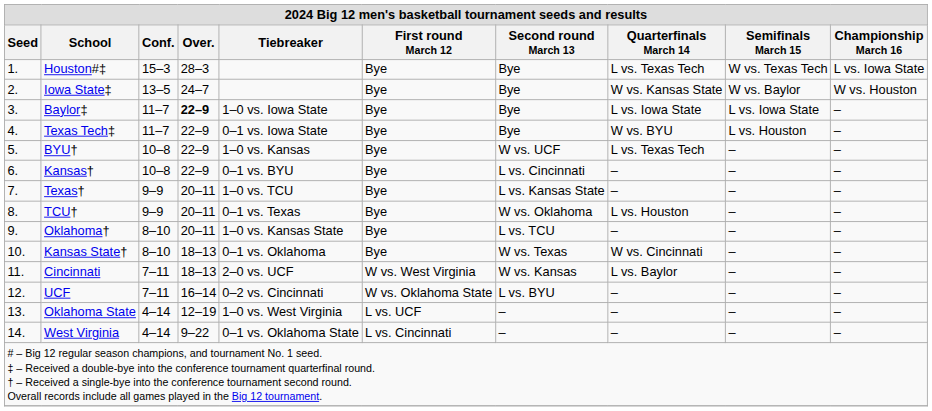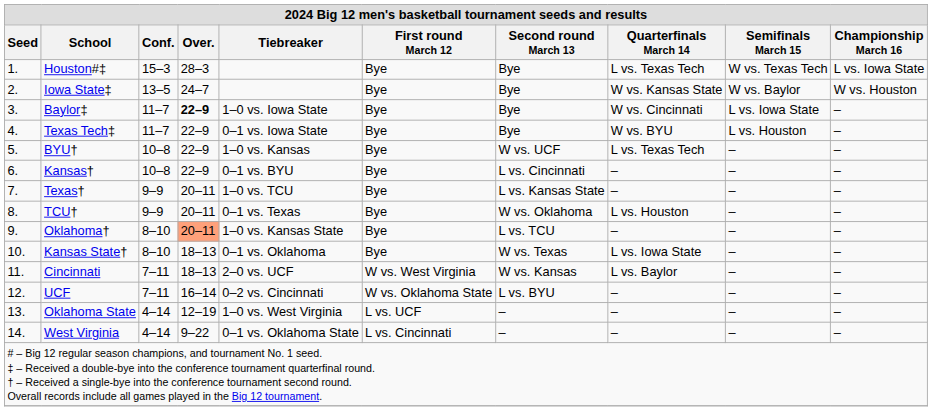(656, 110) L vs. Iowa State -> (657, 110) W vs. Cincinnati
(198, 232) no background -> (198, 232) lightsalmon background
(657, 252) W vs. Cincinnati -> (656, 252) L vs. Iowa State
